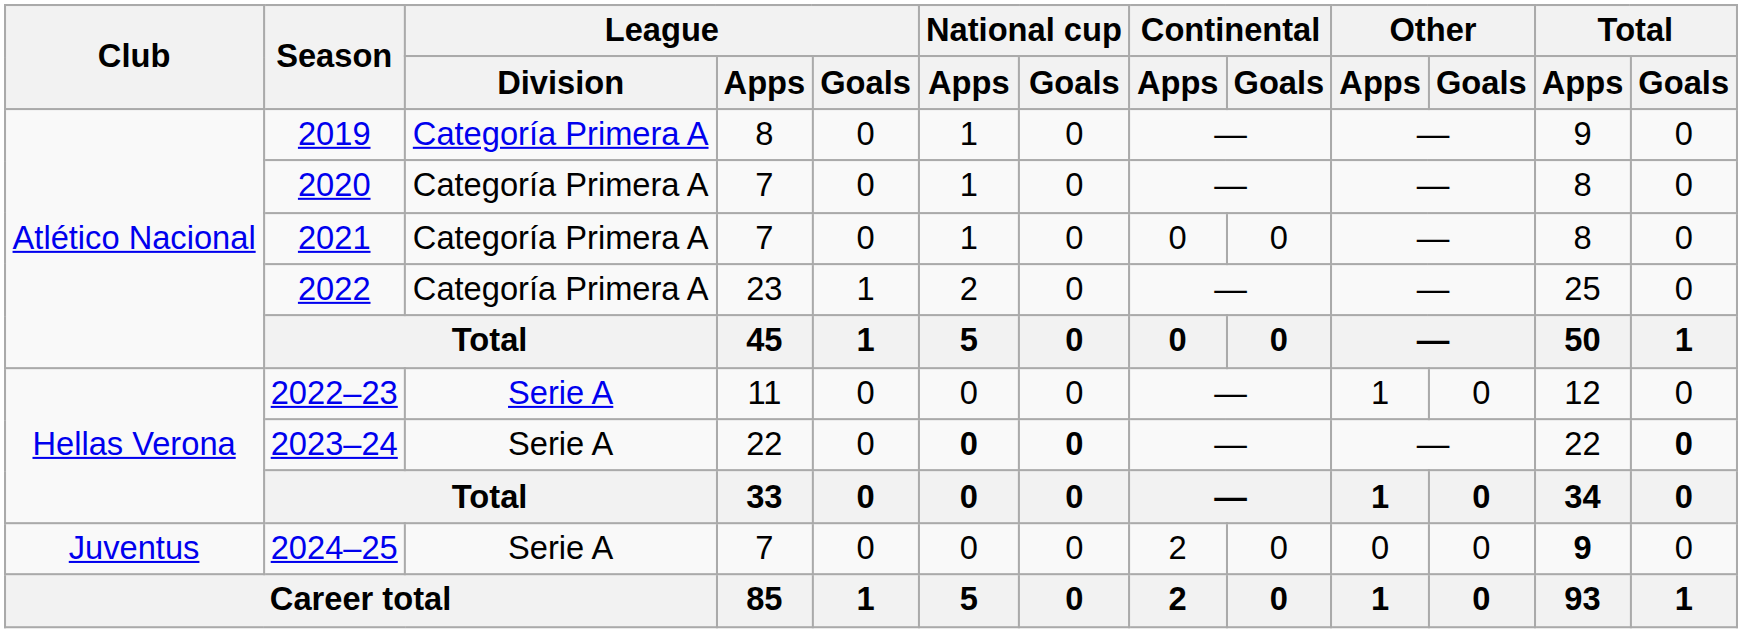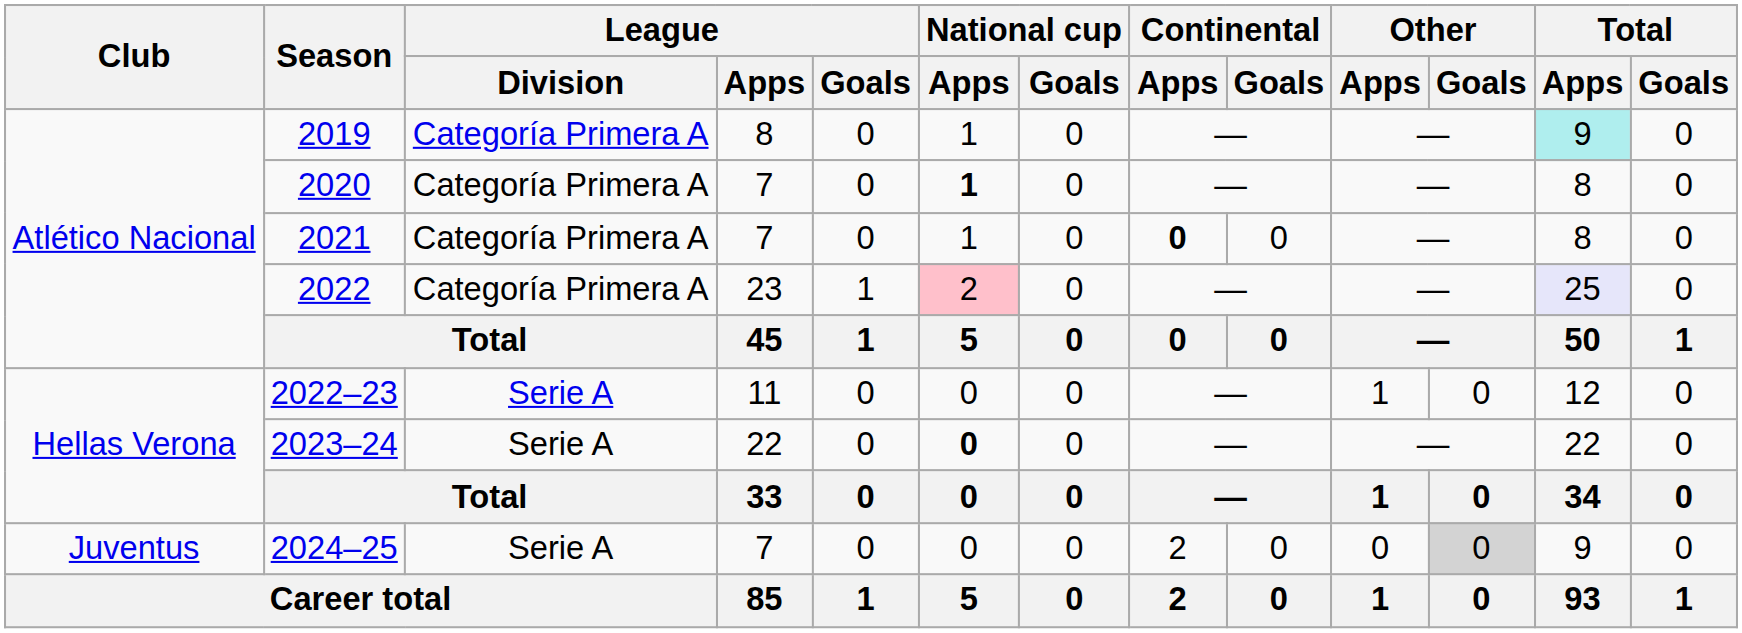(1583, 133) no background -> (1583, 133) paleturquoise background
(969, 185) normal -> (969, 185) bold
(1178, 237) normal -> (1178, 237) bold
(969, 289) no background -> (969, 289) pink background
(1582, 289) no background -> (1582, 289) lavender background
(1074, 444) bold -> (1074, 444) normal
(1684, 444) bold -> (1684, 444) normal
(1481, 548) no background -> (1481, 548) lightgrey background
(1583, 548) bold -> (1583, 548) normal
